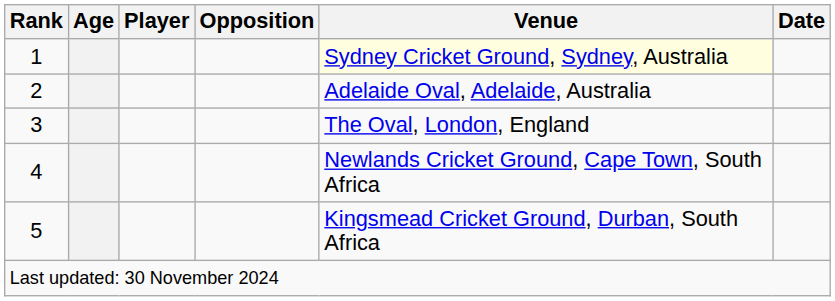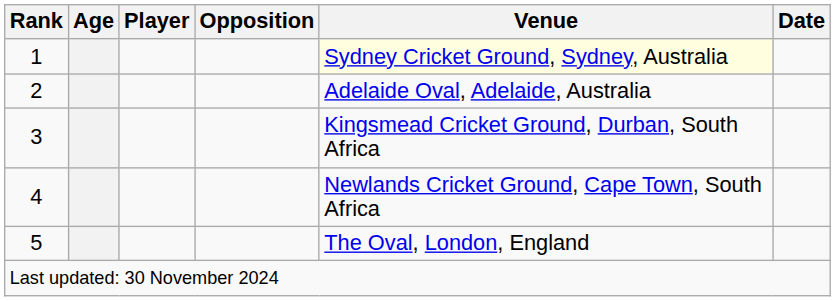(457, 125) The Oval, London, England -> (531, 137) Kingsmead Cricket Ground, Durban, South Africa
(531, 231) Kingsmead Cricket Ground, Durban, South Africa -> (457, 243) The Oval, London, England
